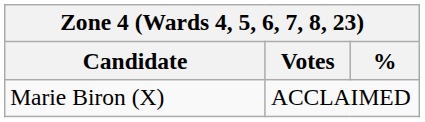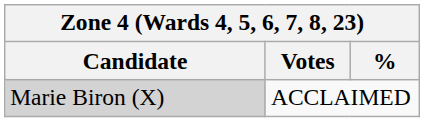(87, 97) no background -> (87, 97) lightgrey background
